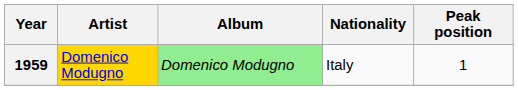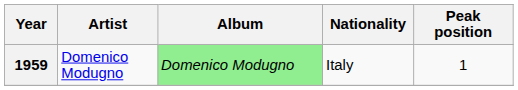(95, 65) gold background -> (95, 65) no background
